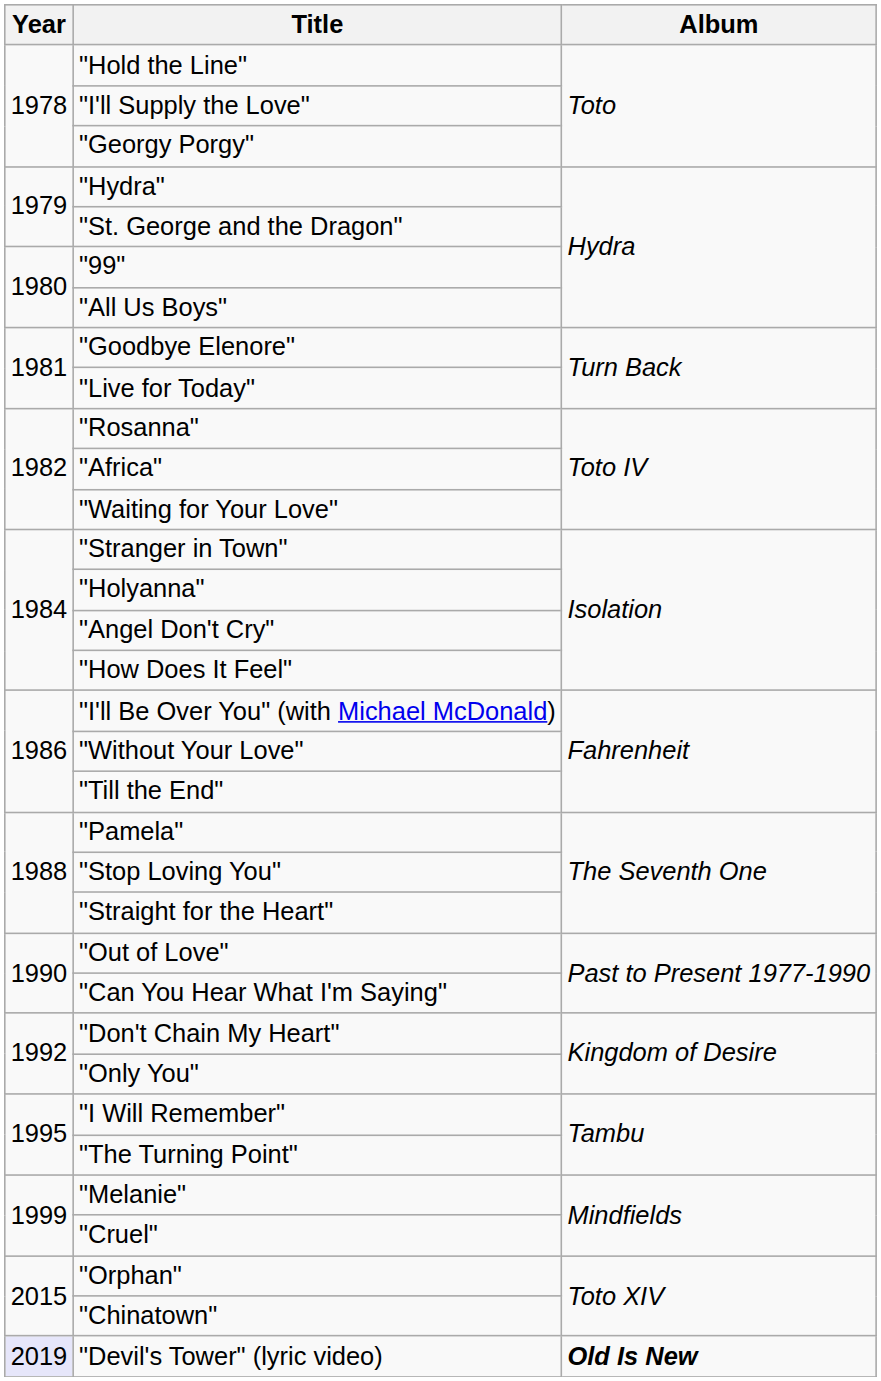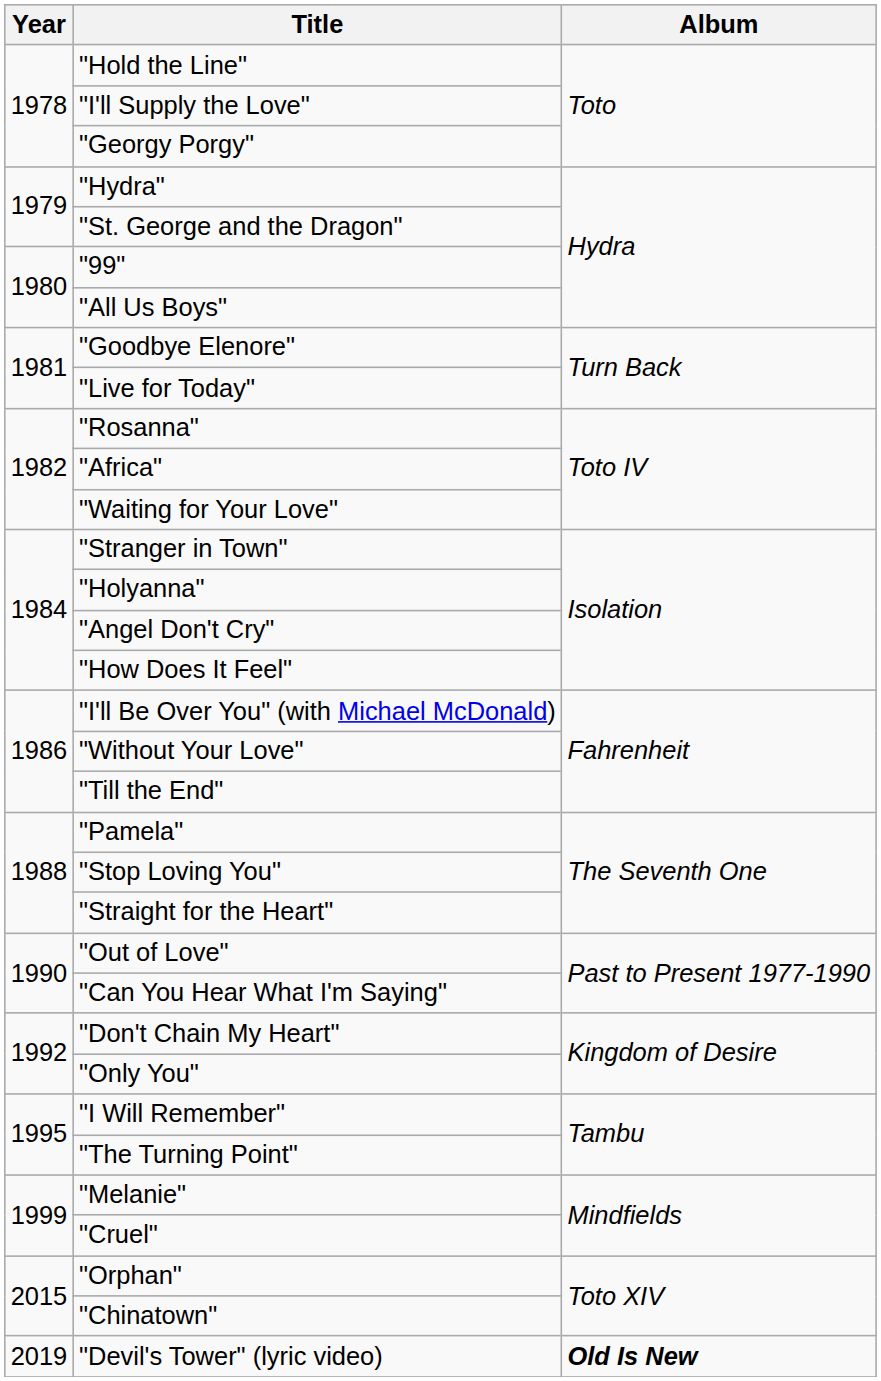(39, 1356) lavender background -> (39, 1356) no background
